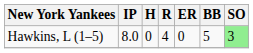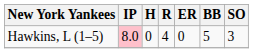(130, 36) no background -> (130, 36) pink background
(231, 36) lightgreen background -> (231, 36) no background
